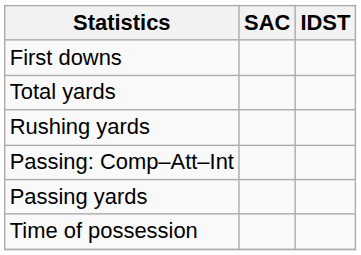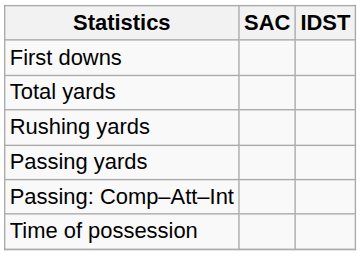rows swapped: (79, 196) <-> (122, 161)
